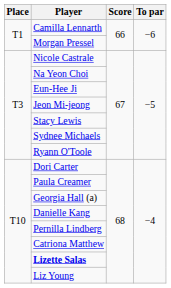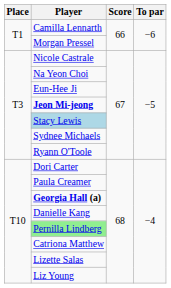(62, 105) normal -> (63, 105) bold
(57, 120) no background -> (57, 120) lightblue background
(65, 197) normal -> (67, 197) bold
(67, 228) no background -> (67, 228) lightgreen background
(60, 259) bold -> (58, 259) normal
